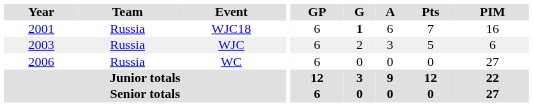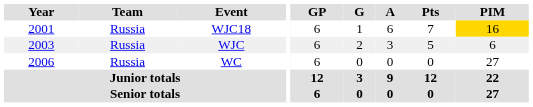(359, 28) bold -> (359, 28) normal
(492, 28) no background -> (492, 28) gold background
